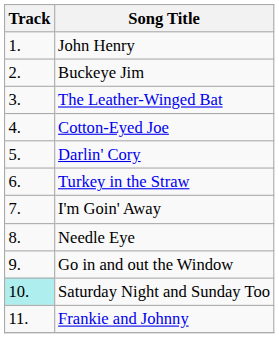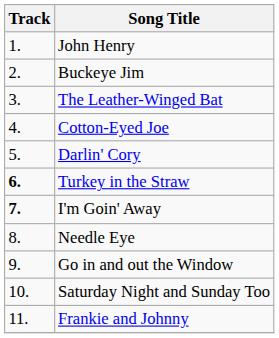(15, 182) normal -> (15, 182) bold
(15, 209) normal -> (15, 209) bold
(19, 291) paleturquoise background -> (19, 291) no background
